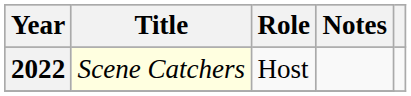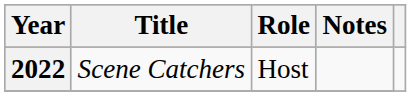(161, 68) lightyellow background -> (161, 68) no background
